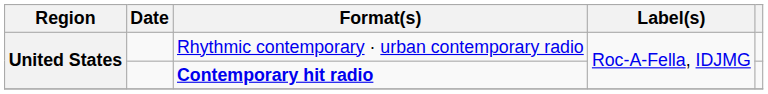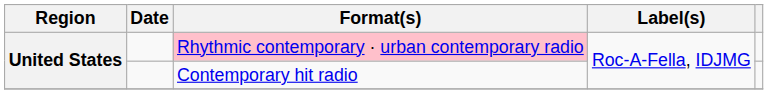(380, 46) no background -> (380, 46) pink background
(275, 74) bold -> (267, 74) normal
